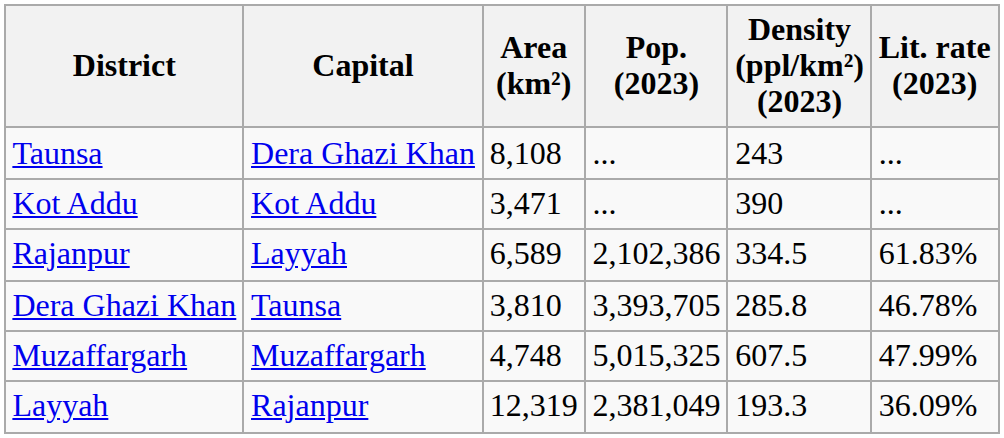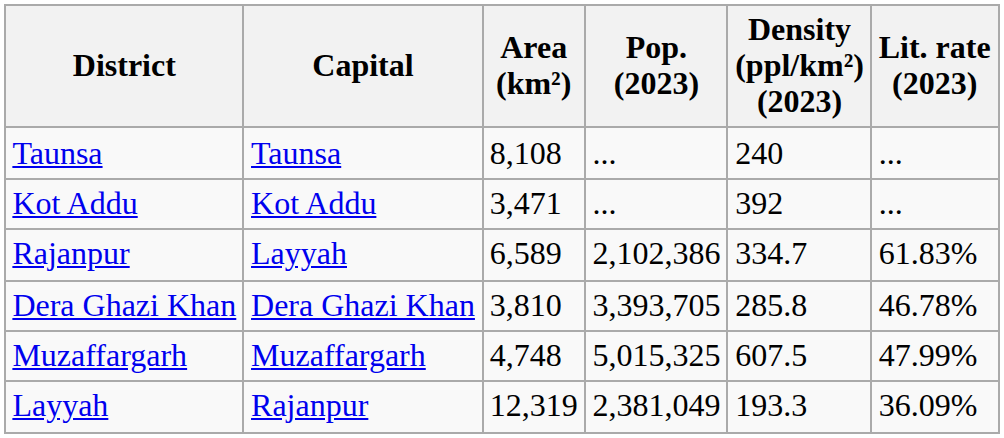(363, 152) Dera Ghazi Khan -> (296, 152) Taunsa
(759, 152) 243 -> (759, 152) 240
(759, 203) 390 -> (759, 203) 392
(771, 254) 334.5 -> (771, 254) 334.7
(296, 304) Taunsa -> (363, 304) Dera Ghazi Khan
